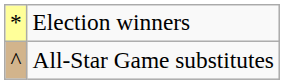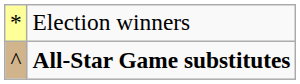(153, 60) normal -> (161, 60) bold
